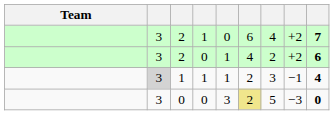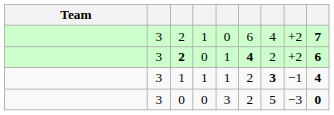(182, 57) normal -> (182, 57) bold
(250, 57) normal -> (250, 57) bold
(159, 78) lightgrey background -> (159, 78) no background
(272, 78) normal -> (272, 78) bold
(250, 99) khaki background -> (250, 99) no background
